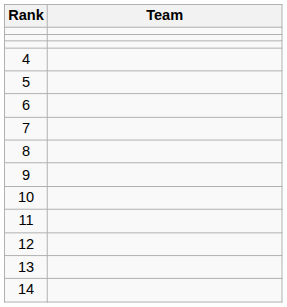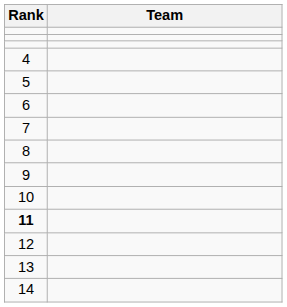(26, 220) normal -> (26, 220) bold
